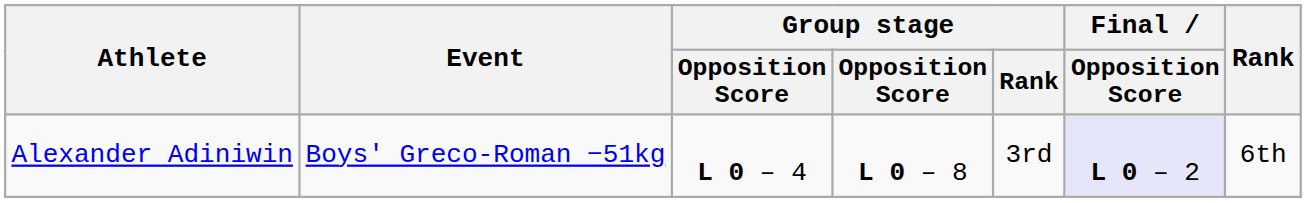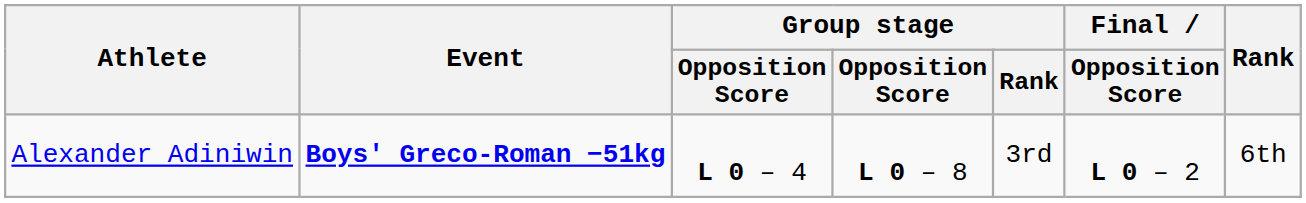(485, 155) normal -> (485, 155) bold
(1145, 174) lavender background -> (1145, 174) no background
